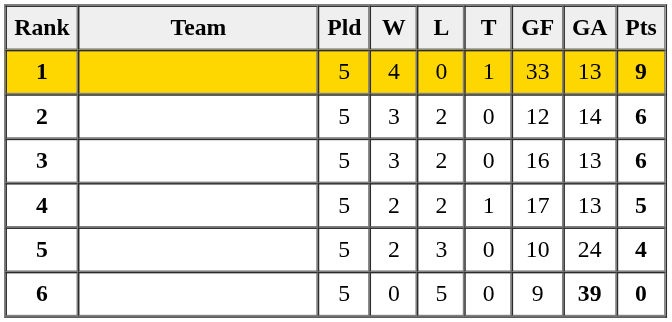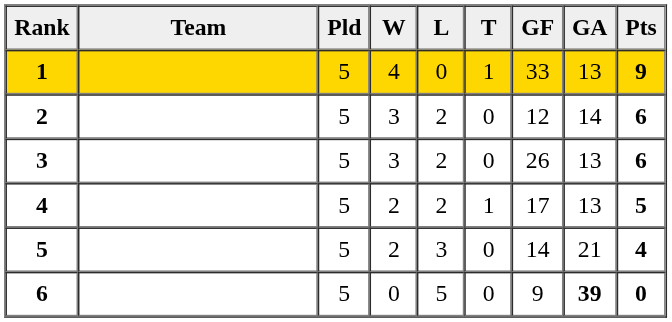(538, 160) 16 -> (538, 160) 26
(538, 249) 10 -> (538, 249) 14
(590, 249) 24 -> (590, 249) 21
